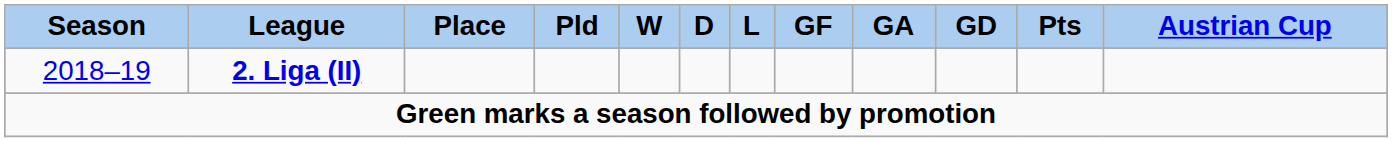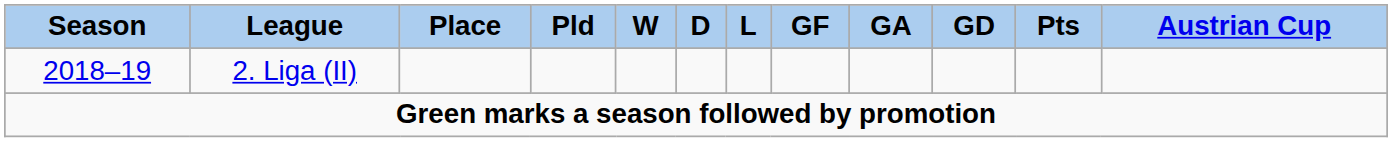(297, 70) bold -> (295, 70) normal
